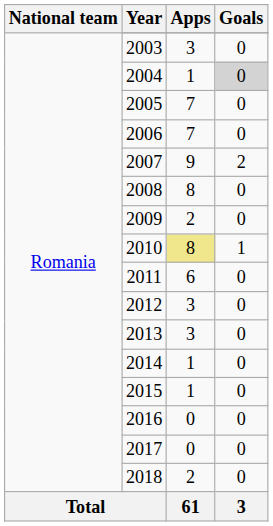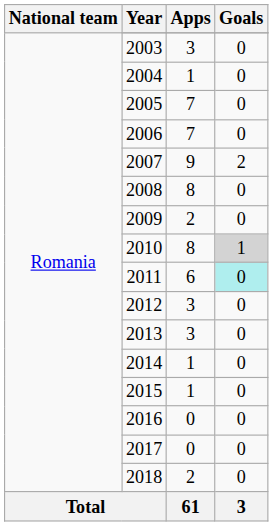(241, 76) lightgrey background -> (241, 76) no background
(191, 248) khaki background -> (191, 248) no background
(241, 248) no background -> (241, 248) lightgrey background
(241, 276) no background -> (241, 276) paleturquoise background
